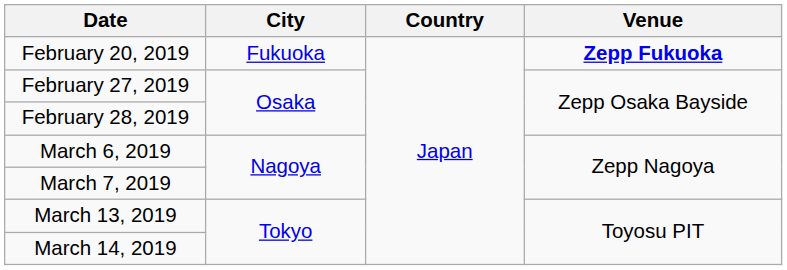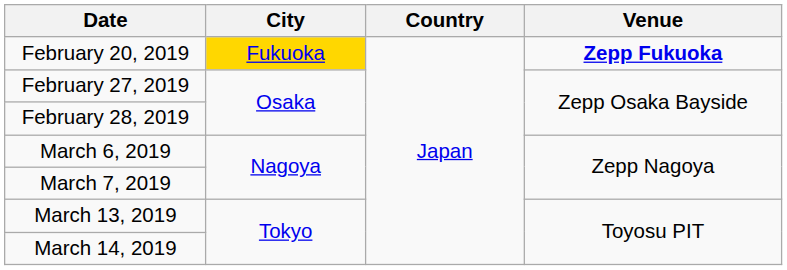(286, 53) no background -> (286, 53) gold background
